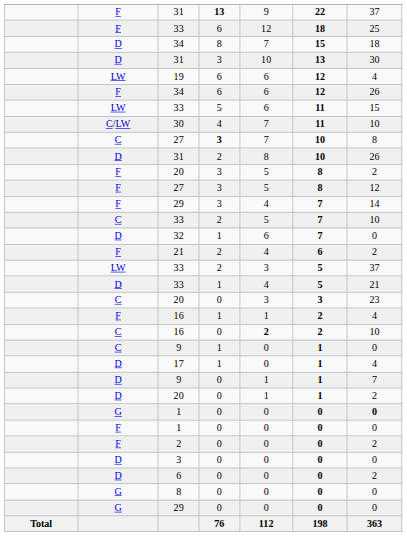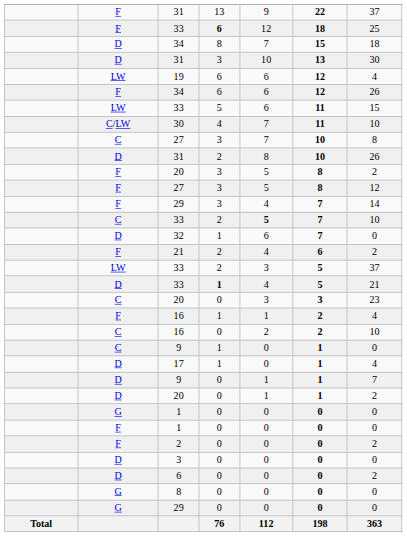(219, 12) bold -> (219, 12) normal
(219, 28) normal -> (219, 28) bold
(219, 140) bold -> (219, 140) normal
(266, 220) normal -> (266, 220) bold
(219, 284) normal -> (219, 284) bold
(266, 332) bold -> (266, 332) normal
(375, 412) bold -> (375, 412) normal
